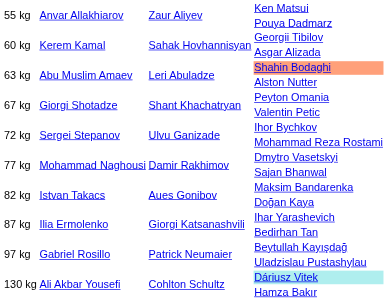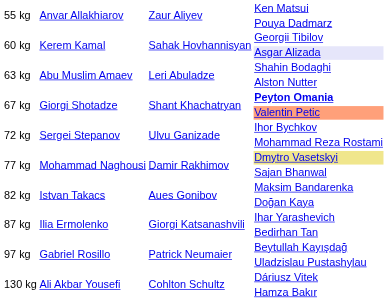(287, 53) no background -> (287, 53) lavender background
(293, 68) lightsalmon background -> (293, 68) no background
(292, 98) normal -> (294, 98) bold
(287, 113) no background -> (287, 113) lightsalmon background
(296, 157) no background -> (296, 157) khaki background
(286, 277) paleturquoise background -> (286, 277) no background
